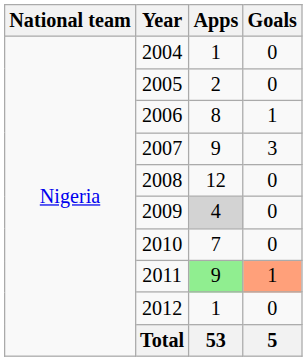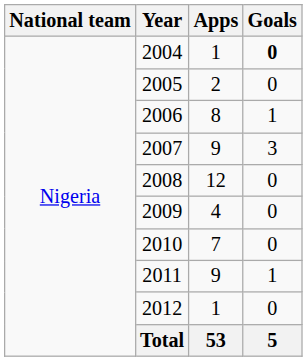(272, 52) normal -> (272, 52) bold
(216, 212) lightgrey background -> (216, 212) no background
(216, 276) lightgreen background -> (216, 276) no background
(272, 276) lightsalmon background -> (272, 276) no background
